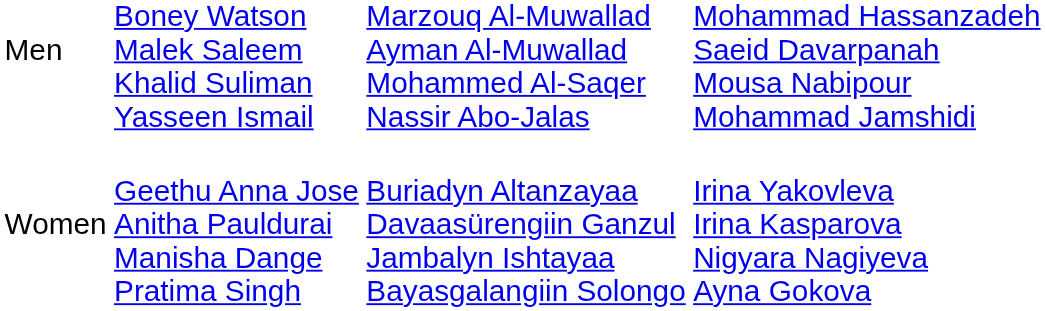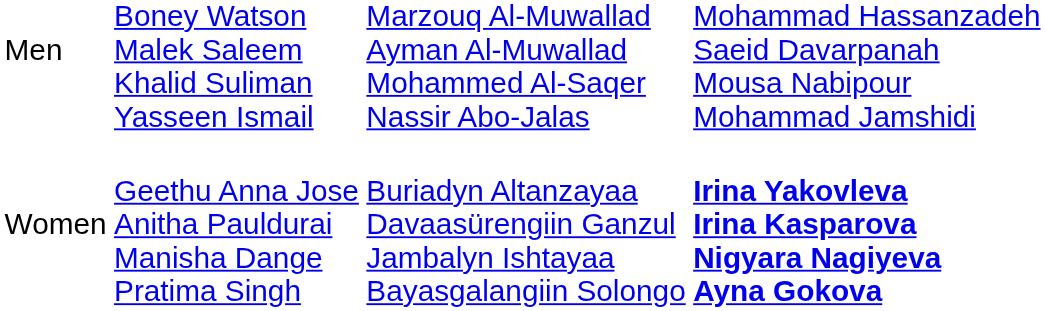(811, 241) normal -> (817, 241) bold
